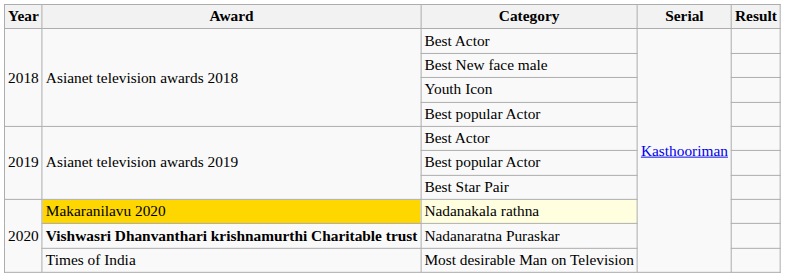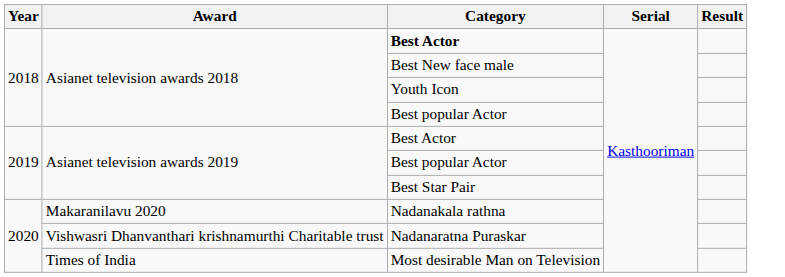(457, 41) normal -> (425, 41) bold
(106, 211) gold background -> (106, 211) no background
(482, 211) lightyellow background -> (448, 211) no background
(232, 235) bold -> (215, 235) normal
